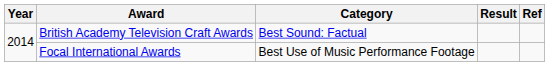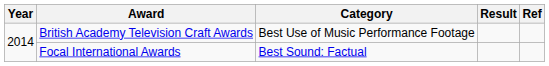(313, 33) Best Sound: Factual -> (367, 33) Best Use of Music Performance Footage
(367, 52) Best Use of Music Performance Footage -> (313, 52) Best Sound: Factual
